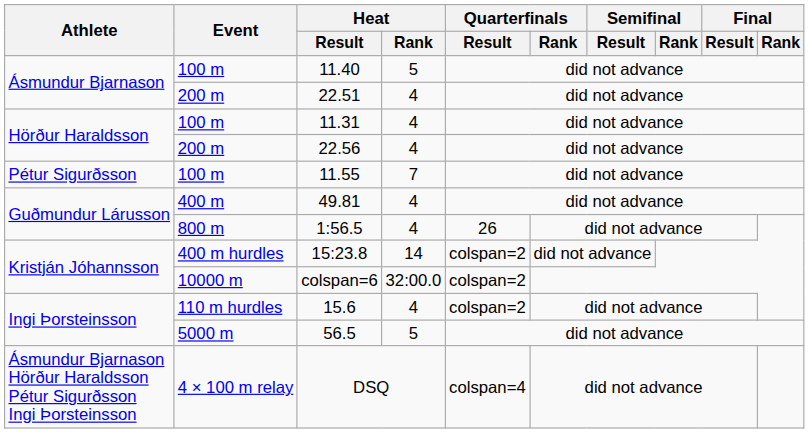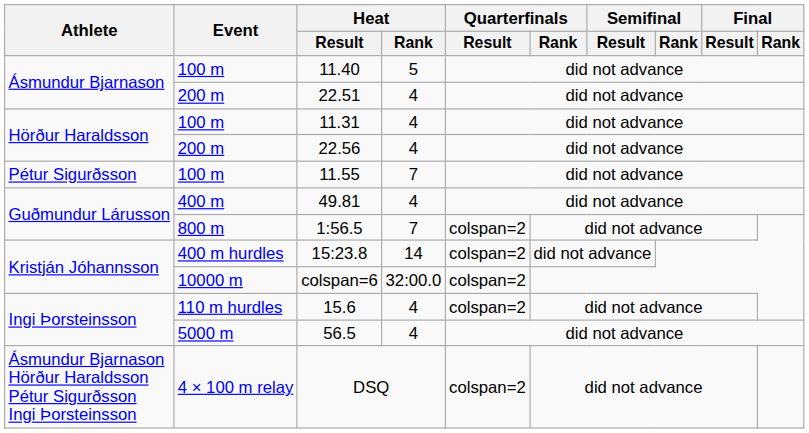(413, 228) 4 -> (413, 228) 7
(487, 228) 26 -> (487, 228) colspan=2
(413, 333) 5 -> (413, 333) 4
(487, 388) colspan=4 -> (487, 388) colspan=2
